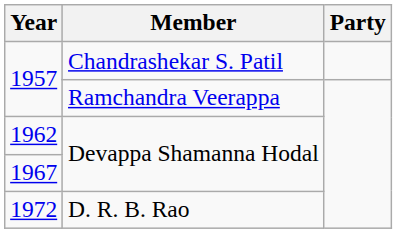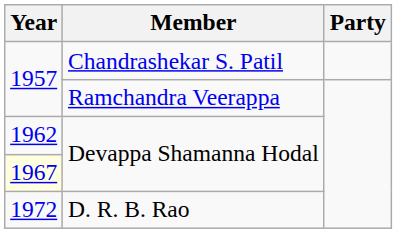(34, 172) no background -> (34, 172) lightyellow background
